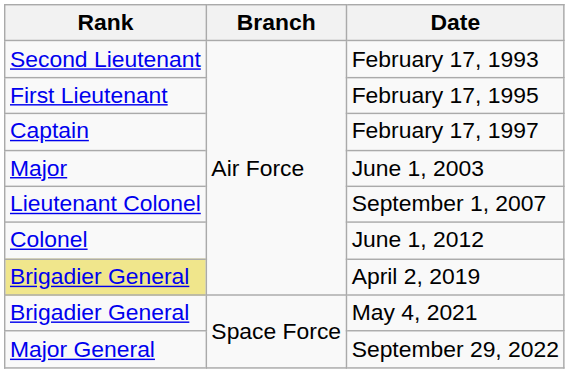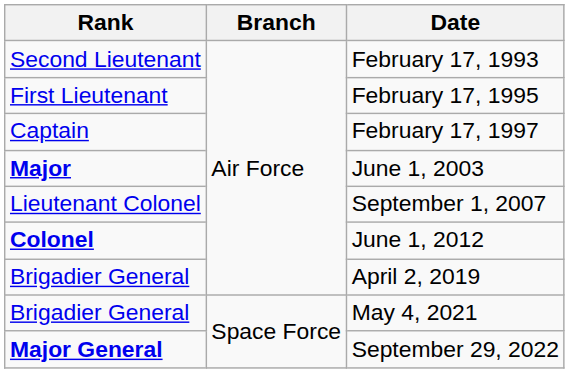(39, 167) normal -> (40, 167) bold
(49, 240) normal -> (52, 240) bold
(100, 276) khaki background -> (100, 276) no background
(82, 349) normal -> (86, 349) bold
